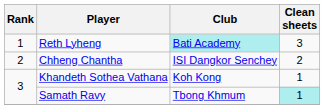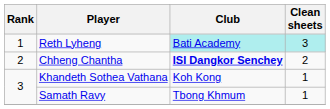(300, 43) no background -> (305, 43) paleturquoise background
(225, 60) normal -> (228, 60) bold
(300, 95) paleturquoise background -> (305, 95) no background
